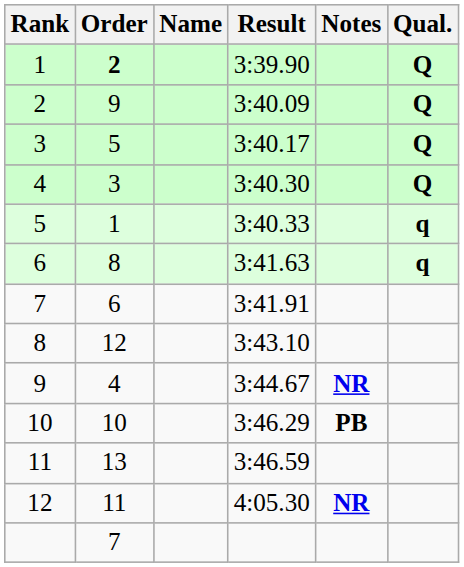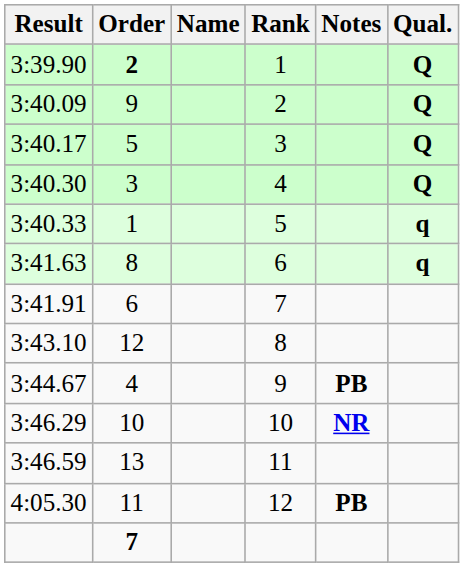columns swapped: (40, 24) <-> (272, 24)
(351, 382) NR -> (351, 382) PB
(351, 422) PB -> (351, 422) NR
(351, 502) NR -> (351, 502) PB
(114, 542) normal -> (132, 542) bold
